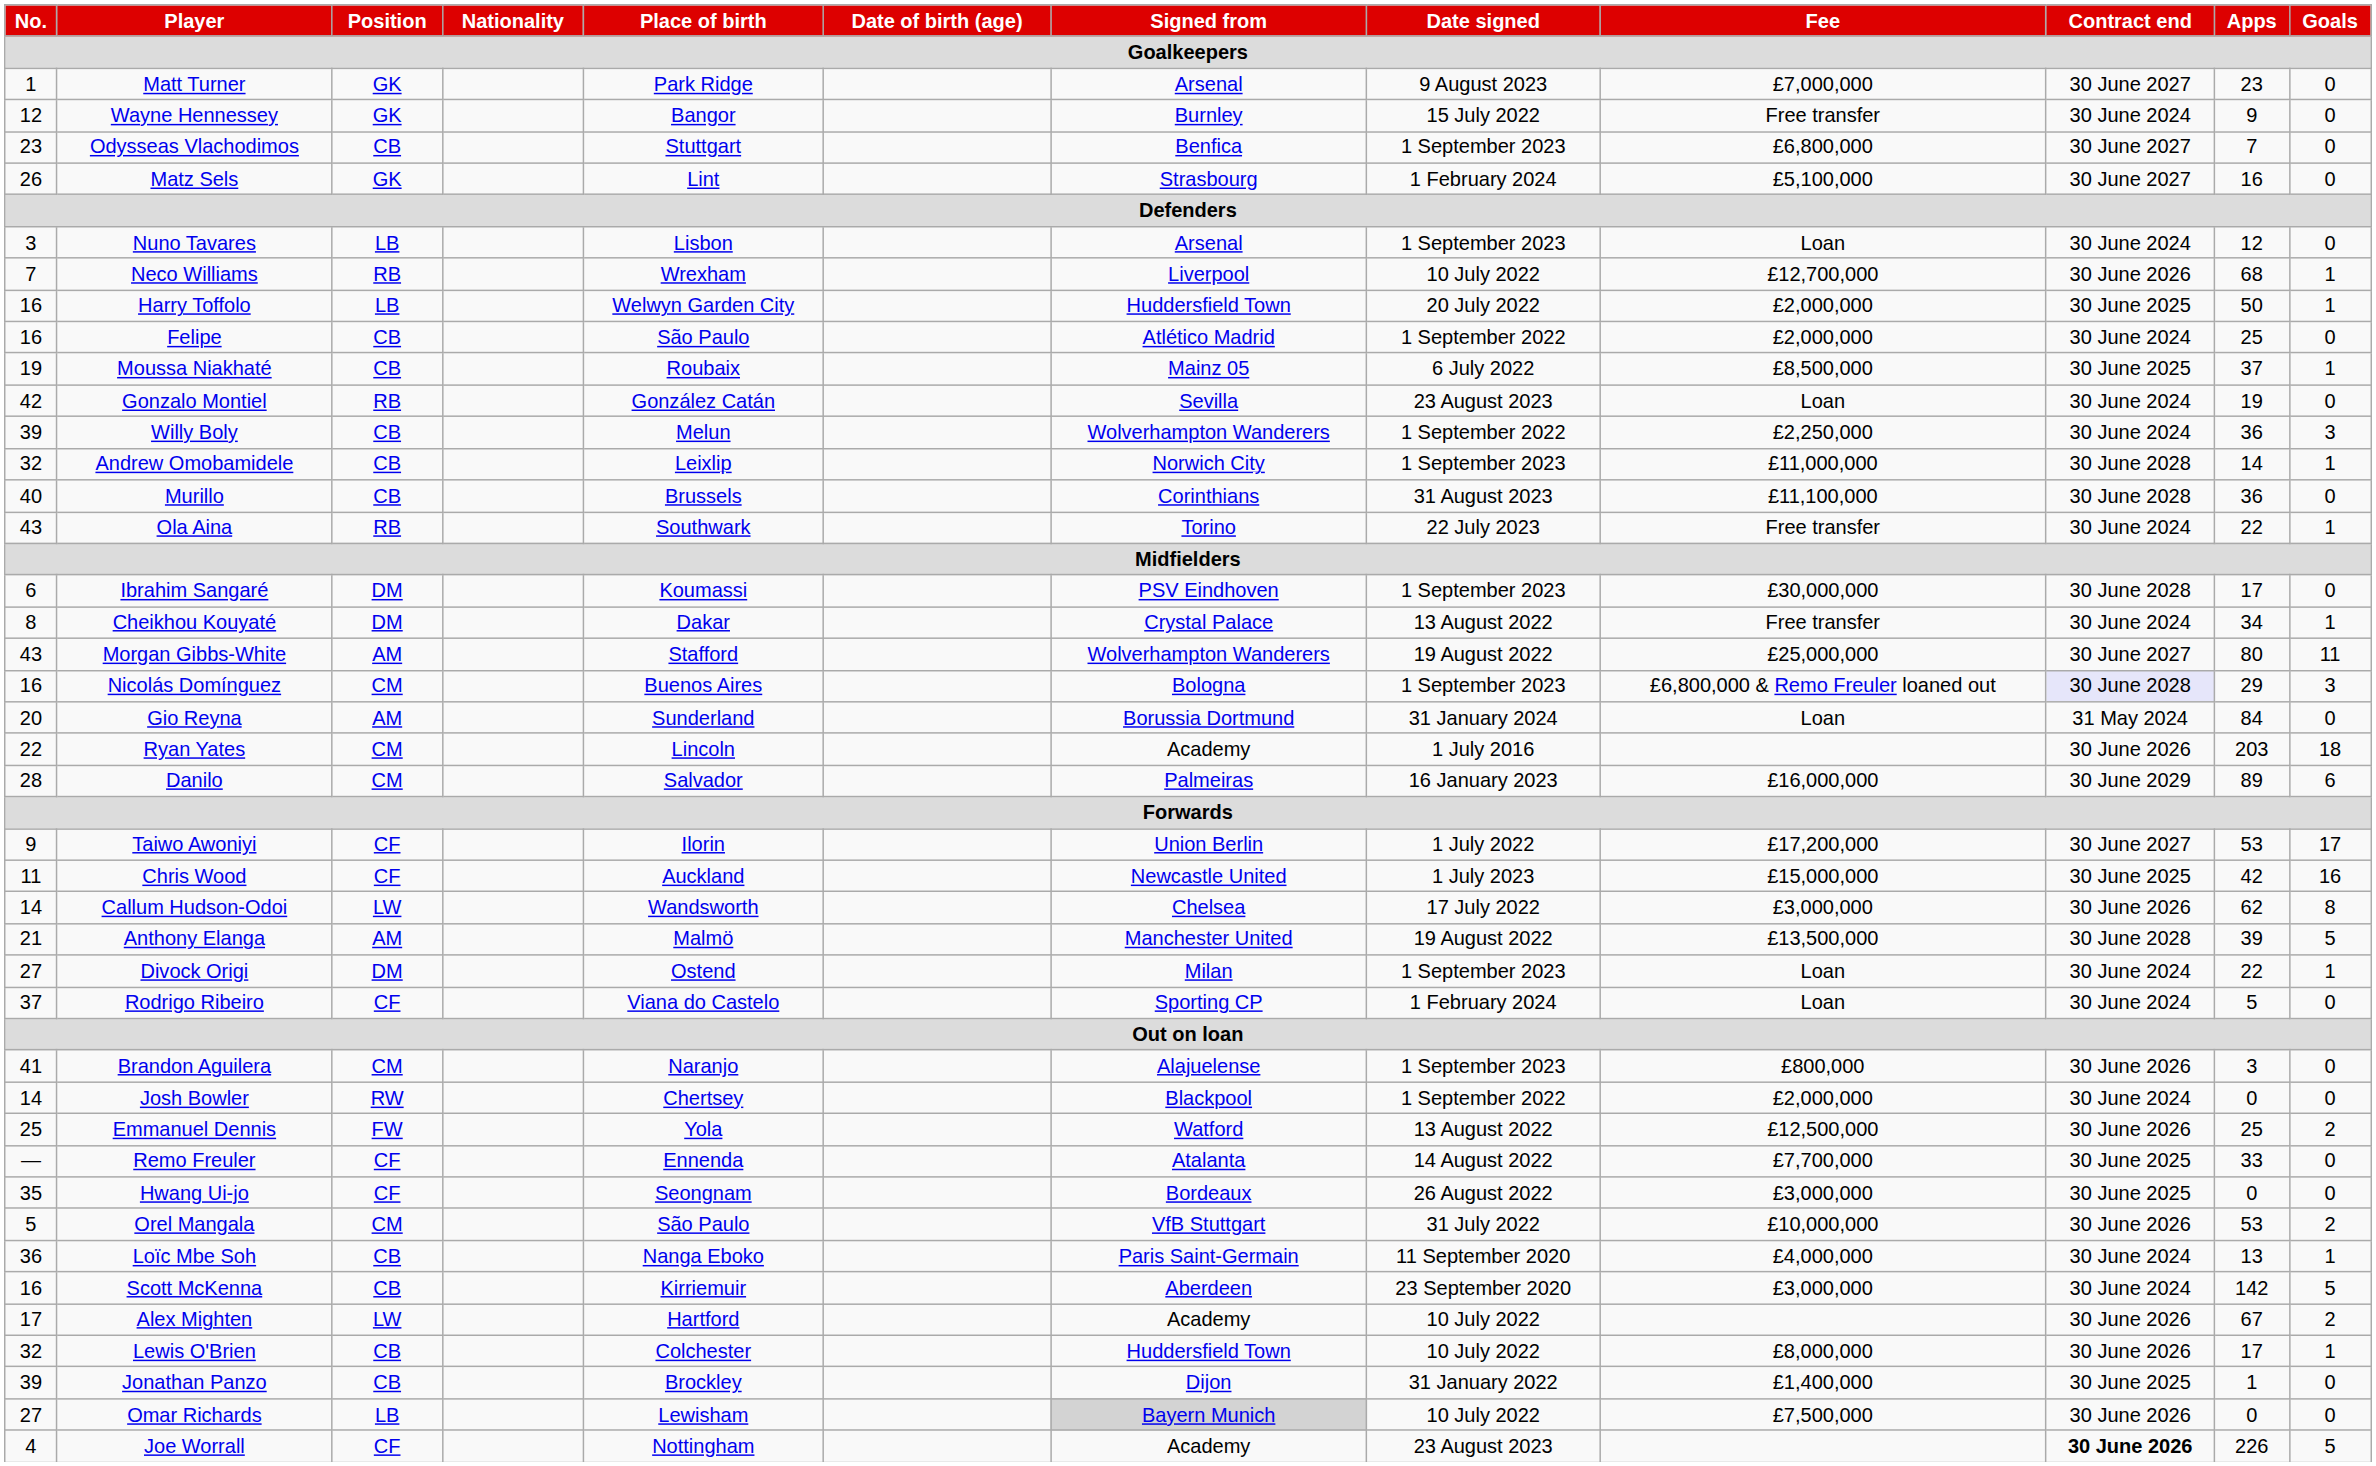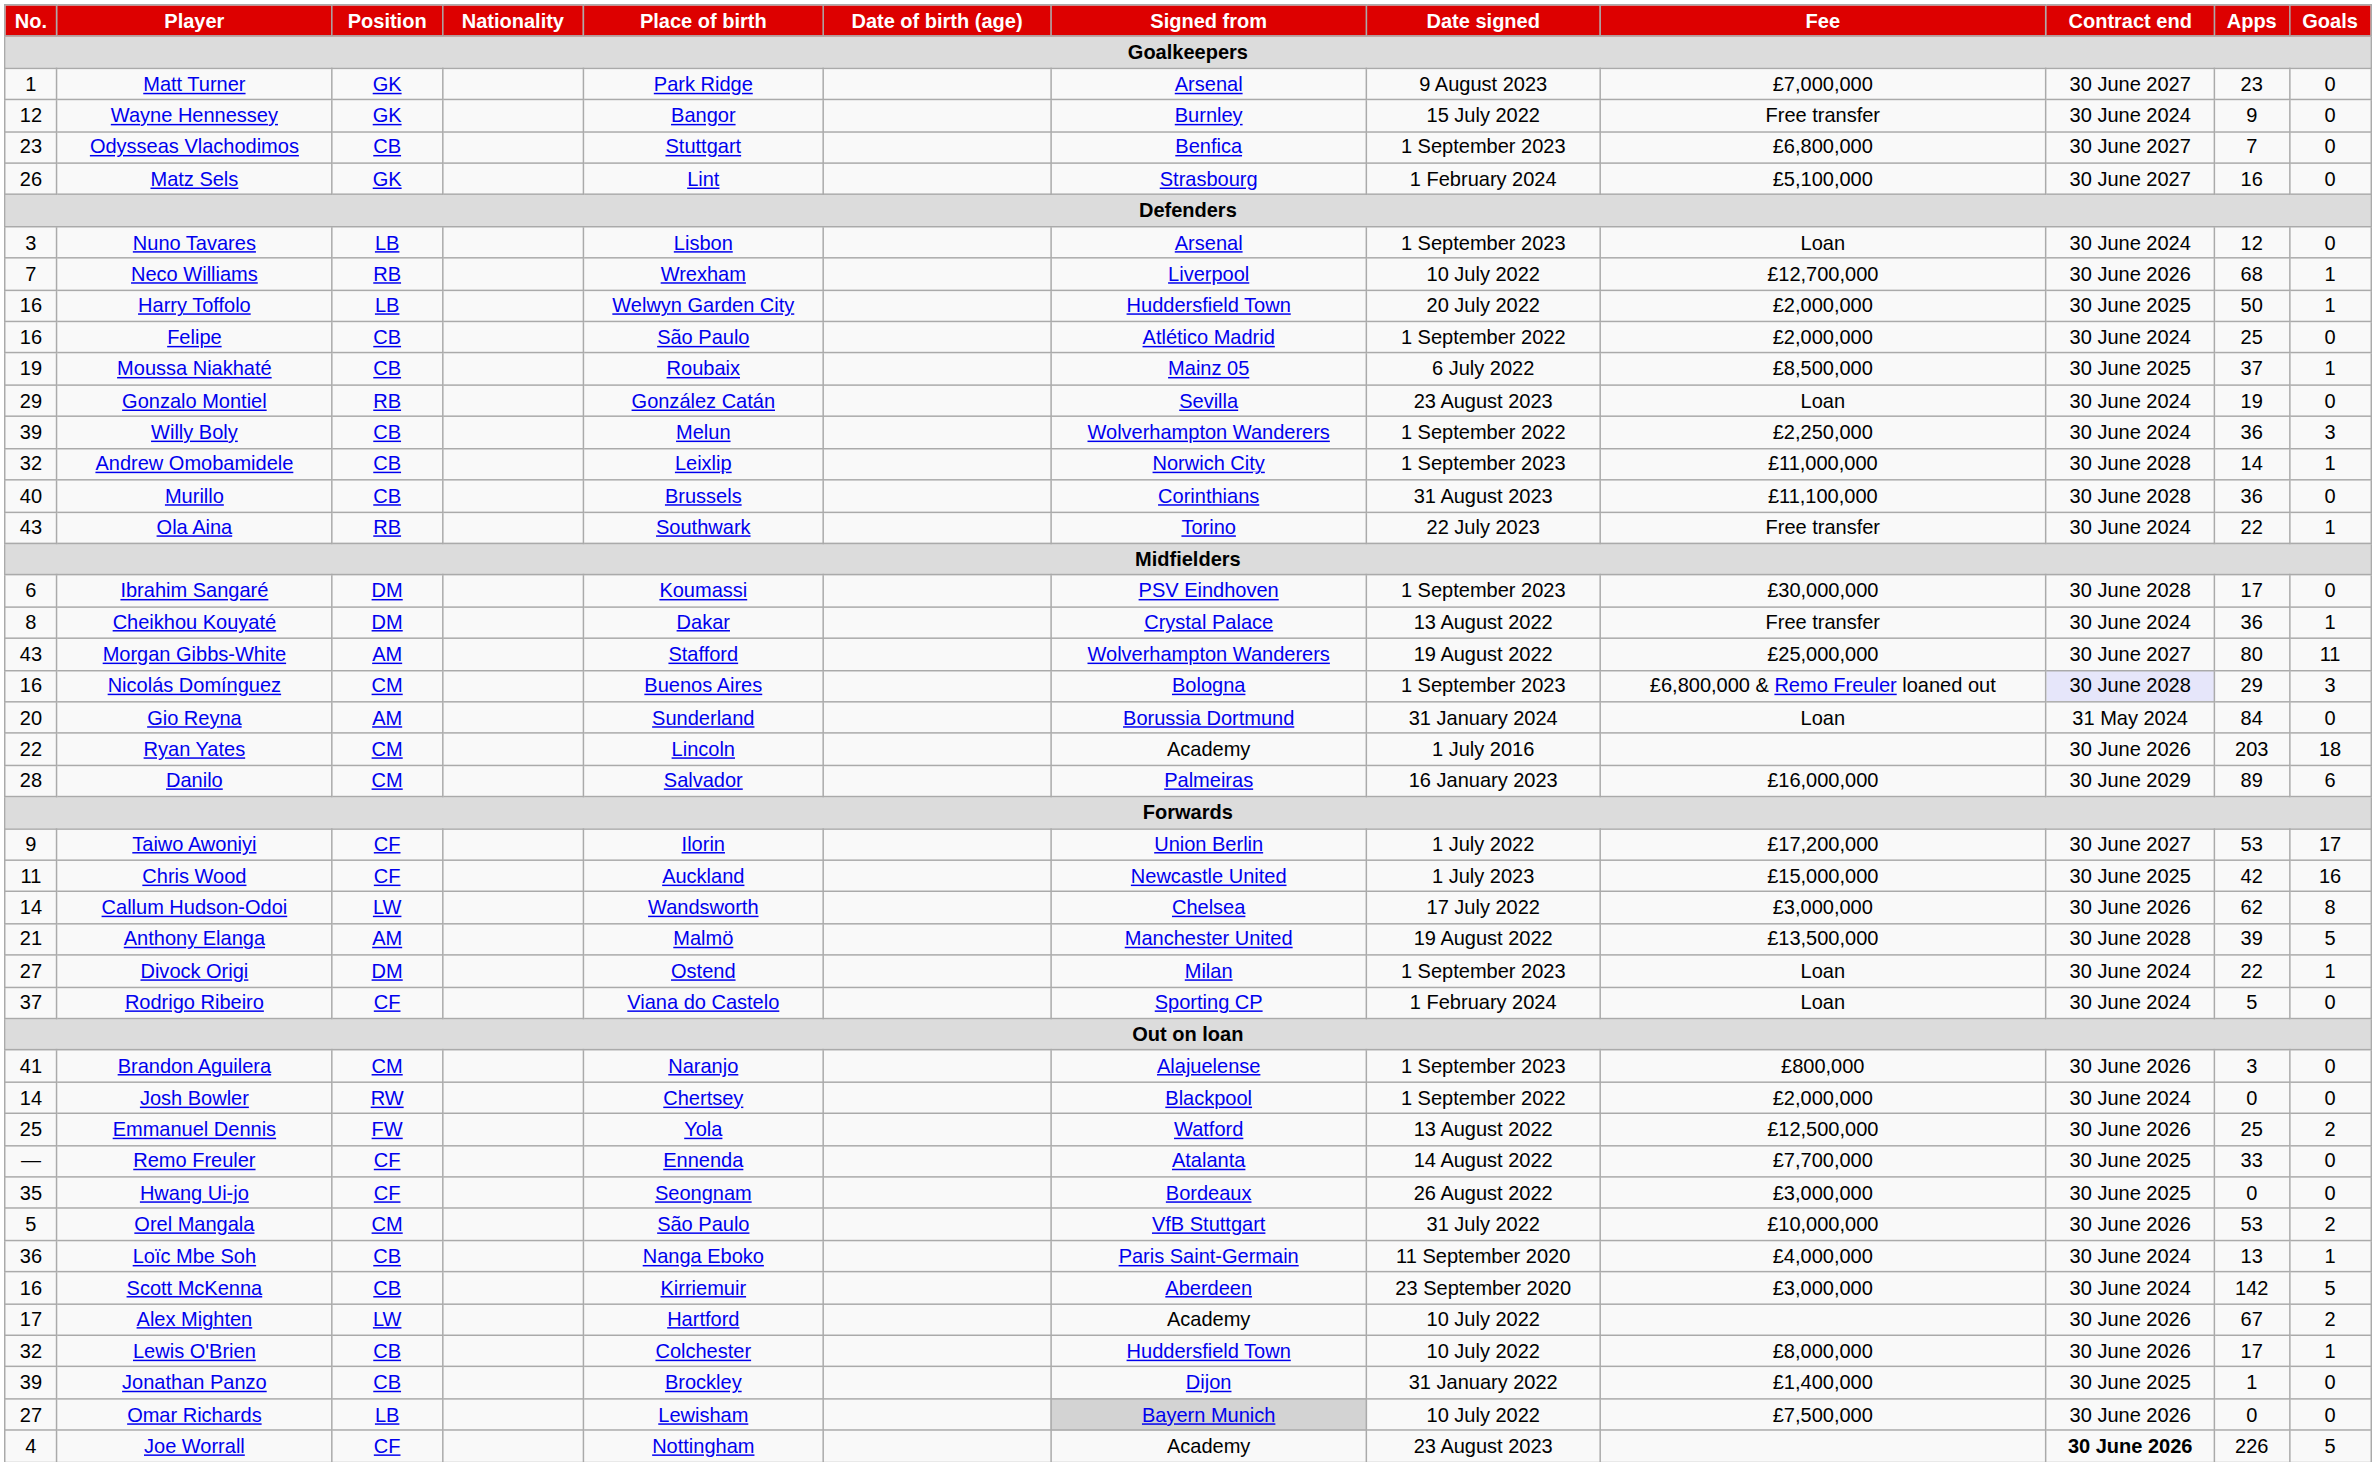(31, 400) 42 -> (31, 400) 29
(2252, 622) 34 -> (2252, 622) 36
